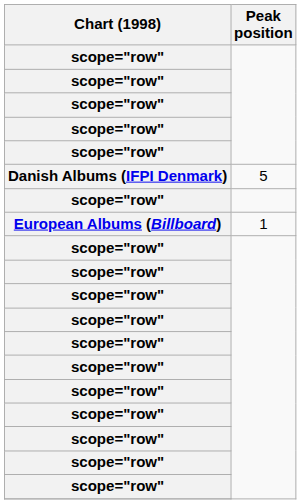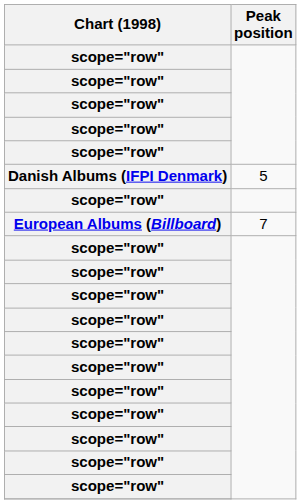(263, 224) 1 -> (263, 224) 7
